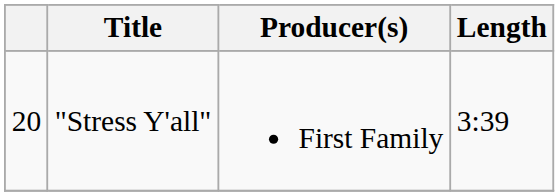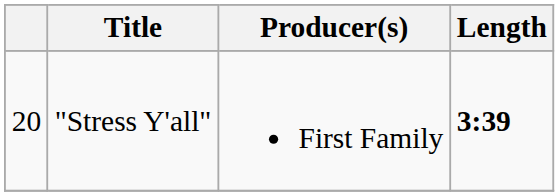(483, 120) normal -> (484, 120) bold
